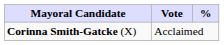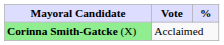(72, 31) no background -> (72, 31) lightgreen background
